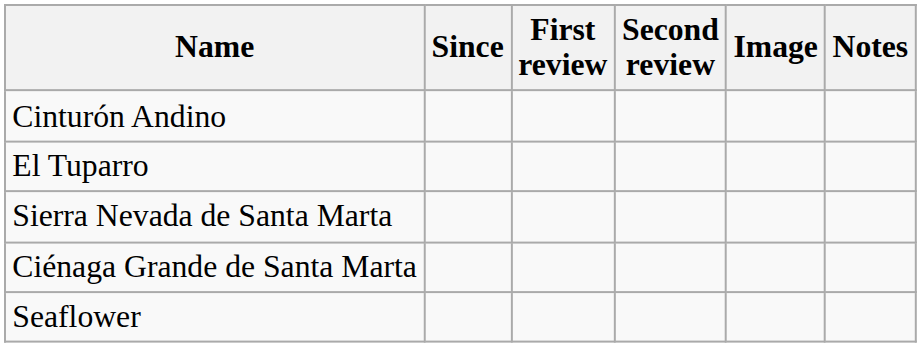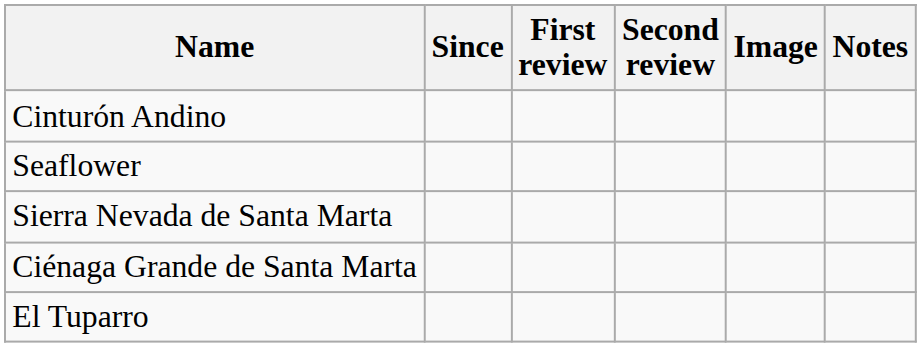rows swapped: (81, 165) <-> (77, 316)
